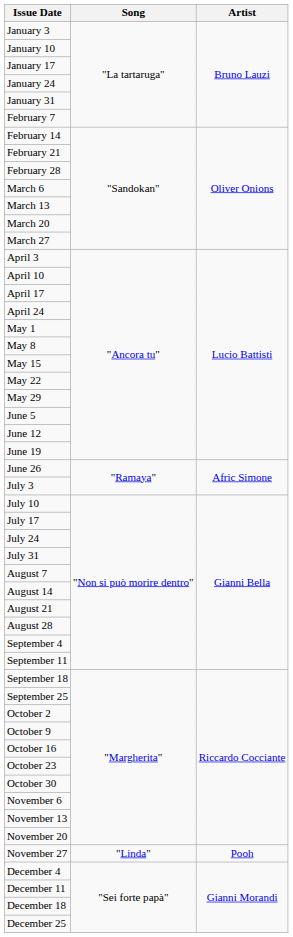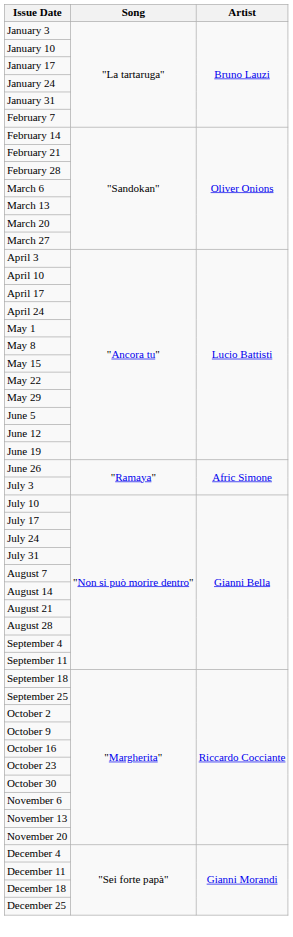- row: (37, 853)
